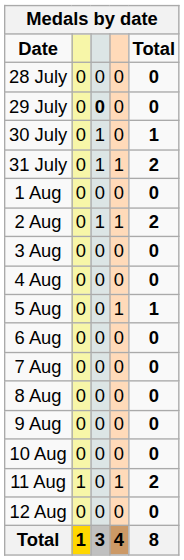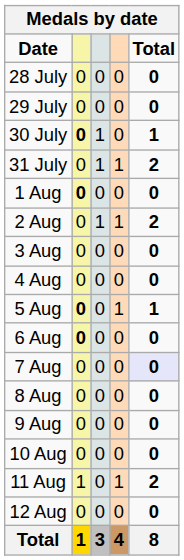(100, 106) bold -> (100, 106) normal
(81, 135) normal -> (81, 135) bold
(81, 193) normal -> (81, 193) bold
(81, 309) normal -> (81, 309) bold
(81, 338) normal -> (81, 338) bold
(154, 367) no background -> (154, 367) lavender background
